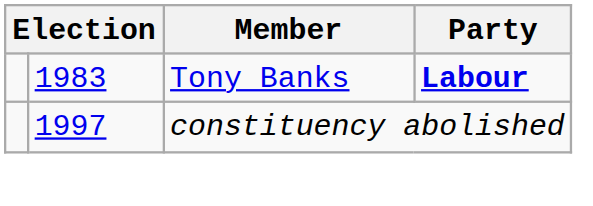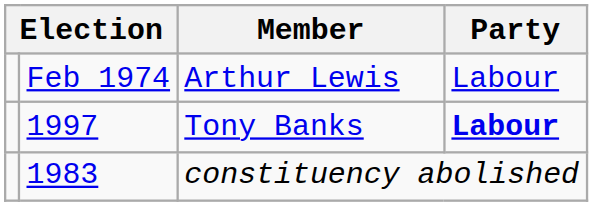+ row: (292, 78)
(71, 78) 1983 -> (62, 127) 1997
(71, 127) 1997 -> (62, 176) 1983
